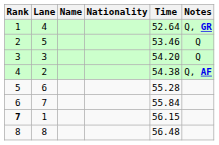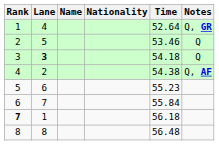(44, 57) normal -> (44, 57) bold
(166, 57) 54.20 -> (166, 57) 54.18
(166, 87) 55.28 -> (166, 87) 55.23
(166, 117) 56.15 -> (166, 117) 56.18
